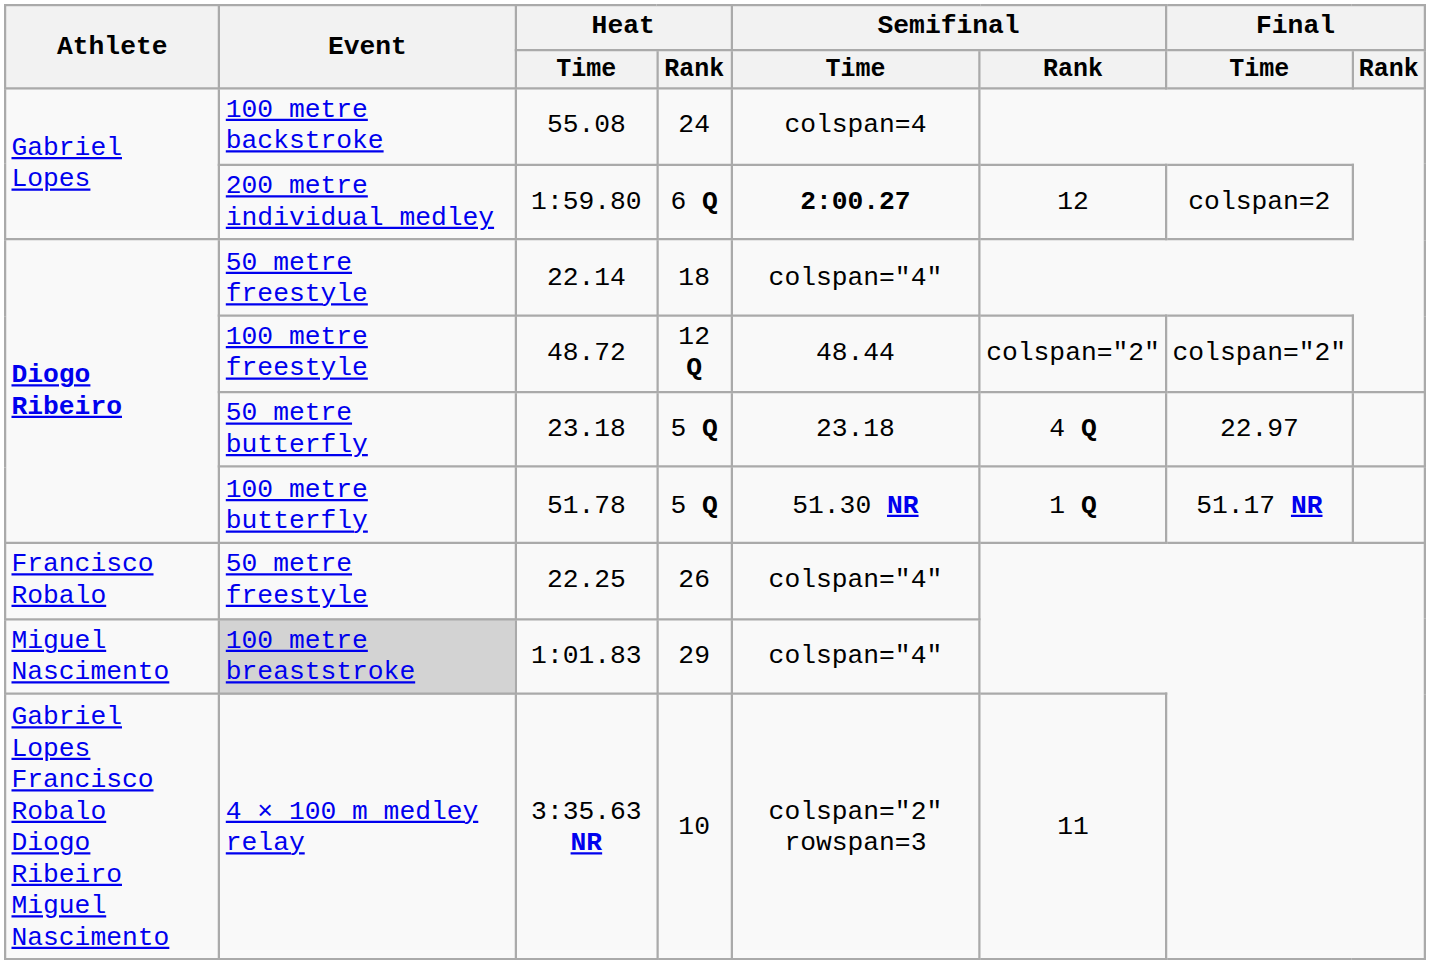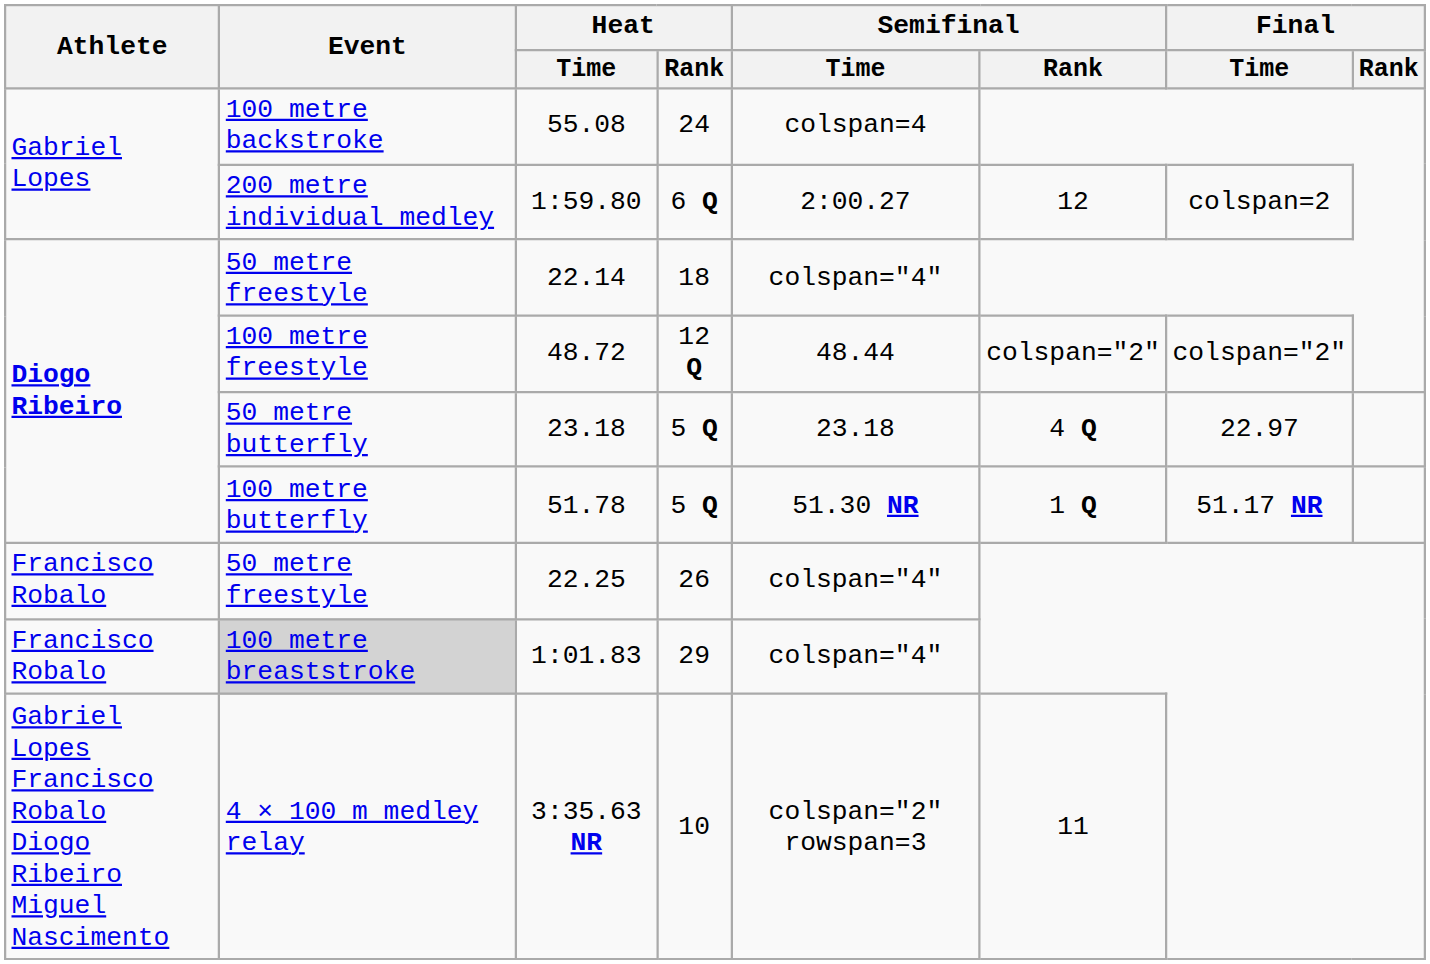(855, 202) bold -> (855, 202) normal
(90, 656) Miguel Nascimento -> (83, 656) Francisco Robalo
